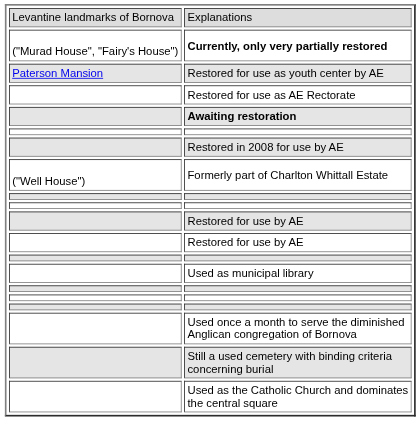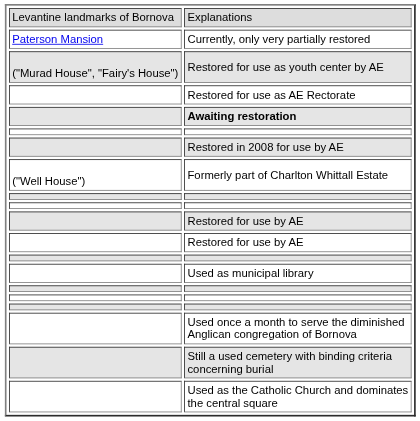(95, 52) ("Murad House", "Fairy's House") -> (58, 39) Paterson Mansion
(287, 45) bold -> (279, 39) normal
(58, 73) Paterson Mansion -> (95, 73) ("Murad House", "Fairy's House")
